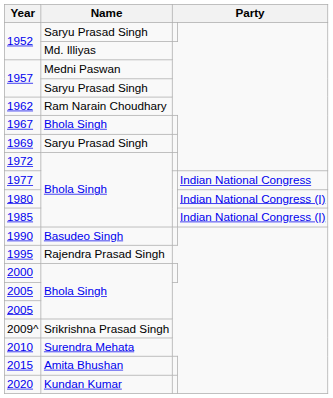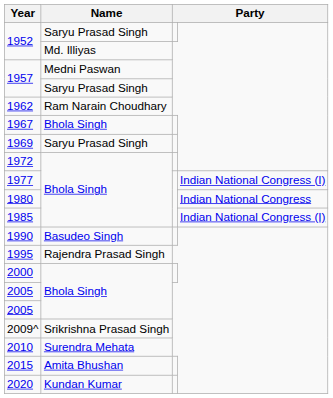(246, 180) Indian National Congress -> (253, 180) Indian National Congress (I)
(253, 198) Indian National Congress (I) -> (246, 198) Indian National Congress
